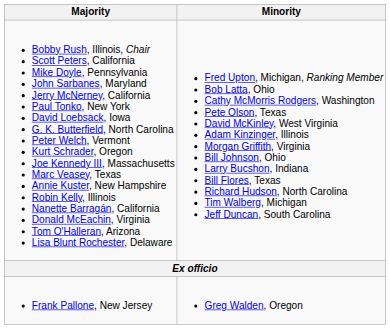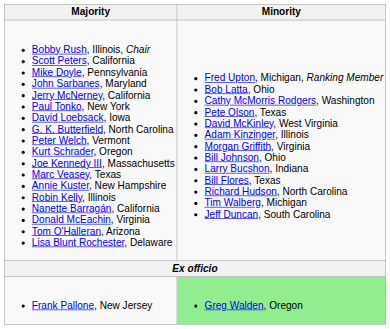(281, 306) no background -> (281, 306) lightgreen background
